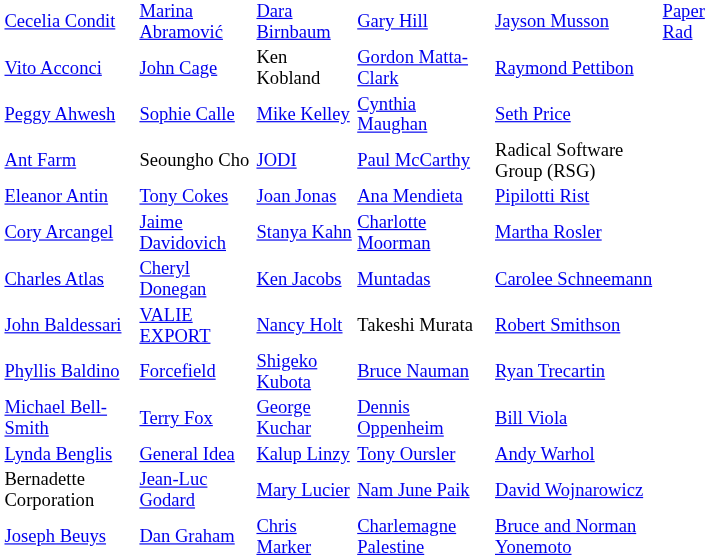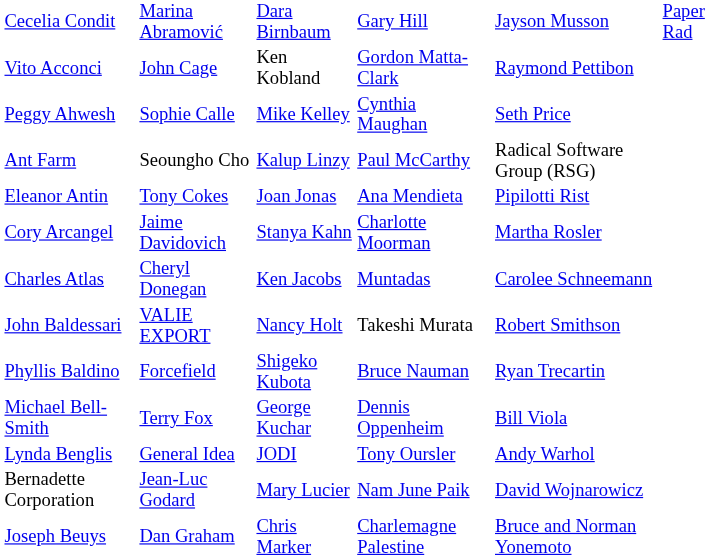(277, 160) JODI -> (303, 160) Kalup Linzy
(303, 453) Kalup Linzy -> (277, 453) JODI
